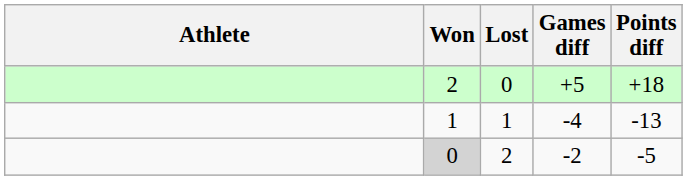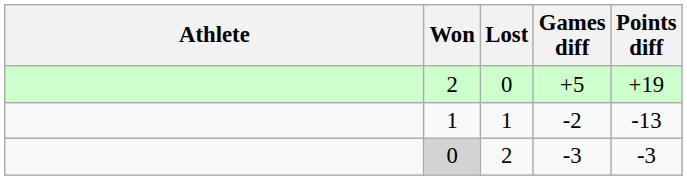(646, 84) +18 -> (646, 84) +19
(572, 120) -4 -> (572, 120) -2
(572, 156) -2 -> (572, 156) -3
(646, 156) -5 -> (646, 156) -3
